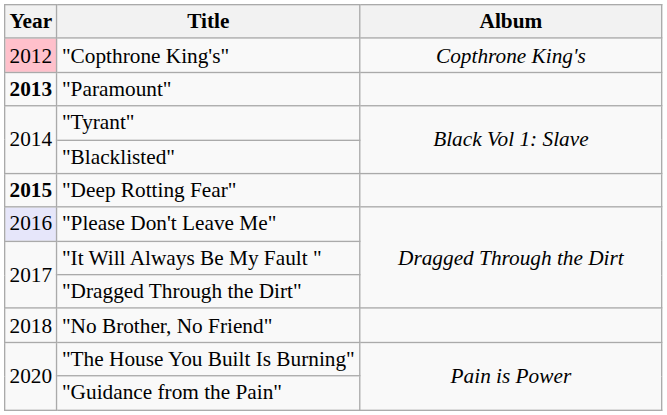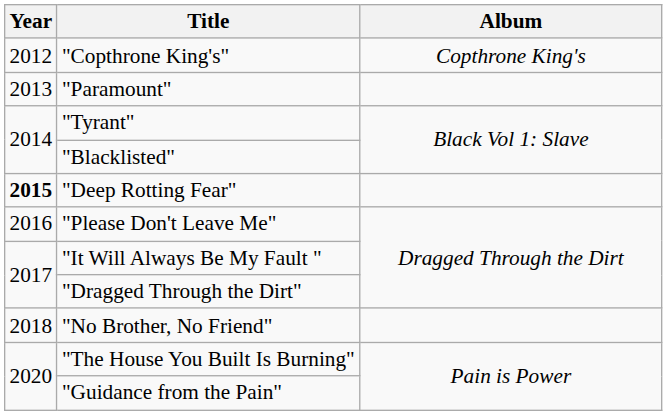(31, 55) pink background -> (31, 55) no background
(31, 88) bold -> (31, 88) normal
(31, 223) lavender background -> (31, 223) no background
